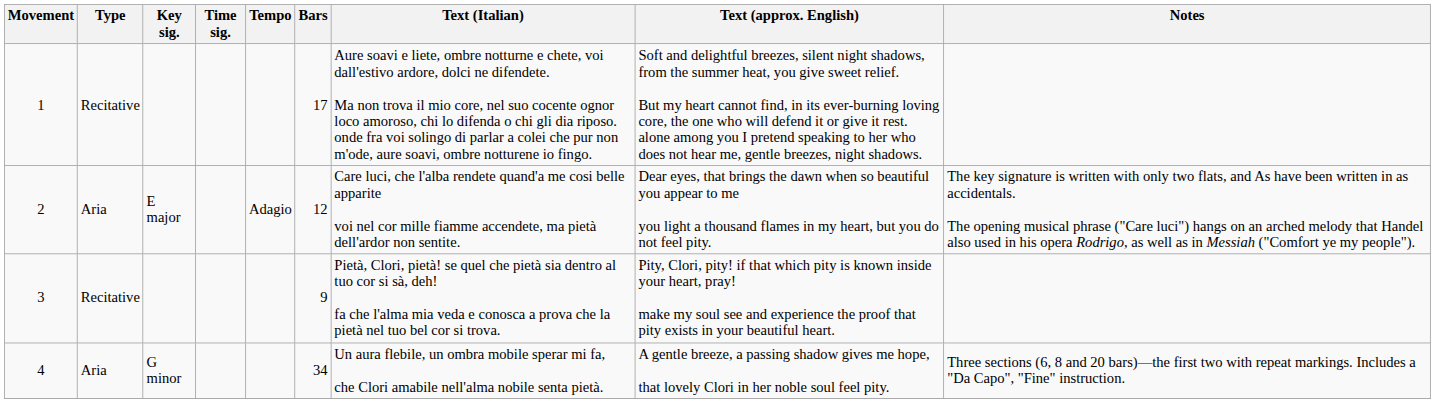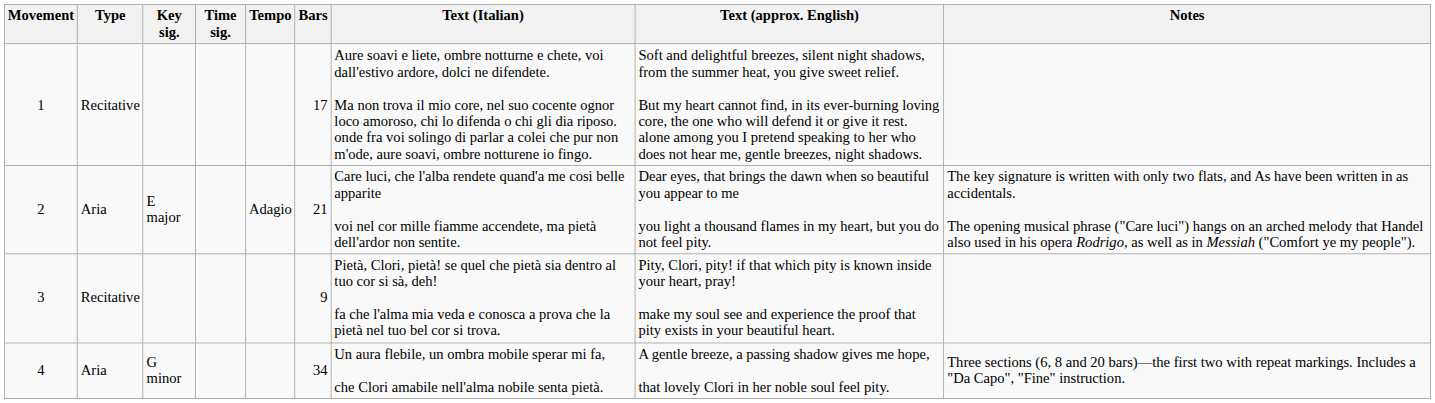(320, 209) 12 -> (320, 209) 21
